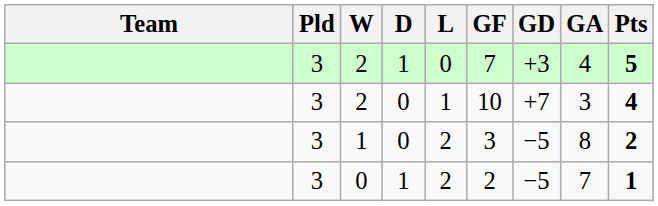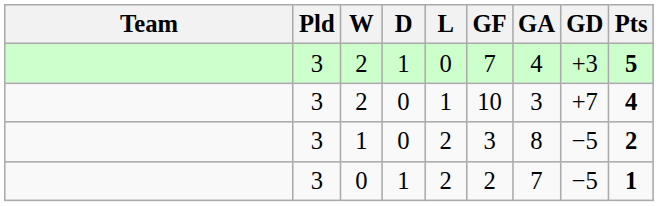columns swapped: (585, 24) <-> (537, 24)
